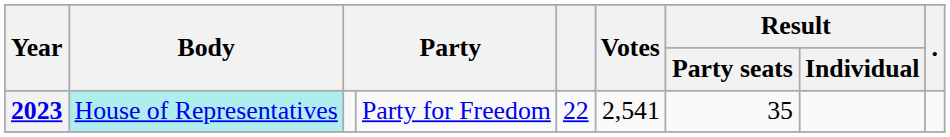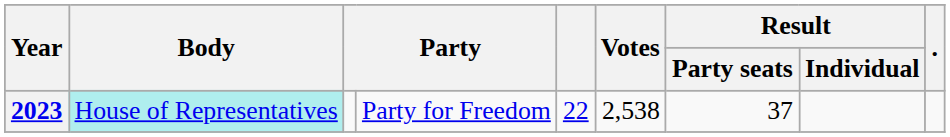(631, 111) 2,541 -> (631, 111) 2,538
(780, 111) 35 -> (780, 111) 37
